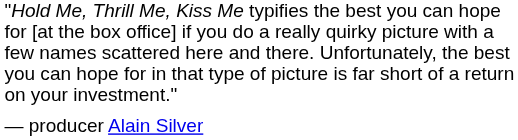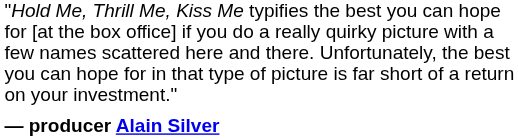(104, 126) normal -> (112, 126) bold
